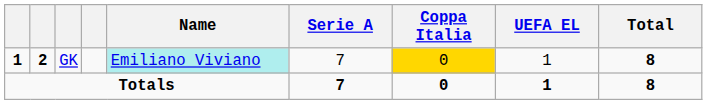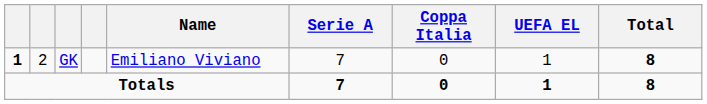(43, 61) bold -> (43, 61) normal
(186, 61) paleturquoise background -> (186, 61) no background
(444, 61) gold background -> (444, 61) no background
